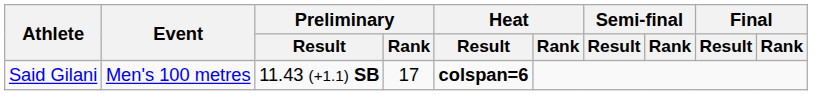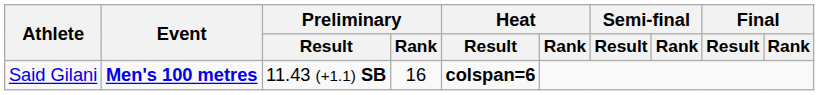(178, 76) normal -> (182, 76) bold
(409, 76) 17 -> (416, 76) 16
